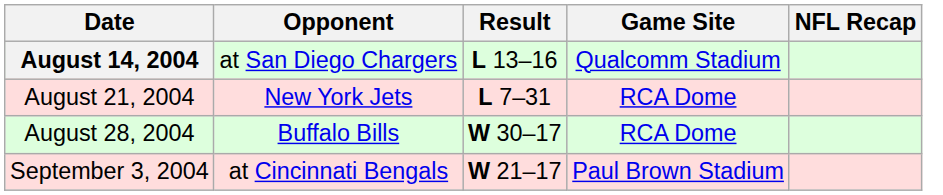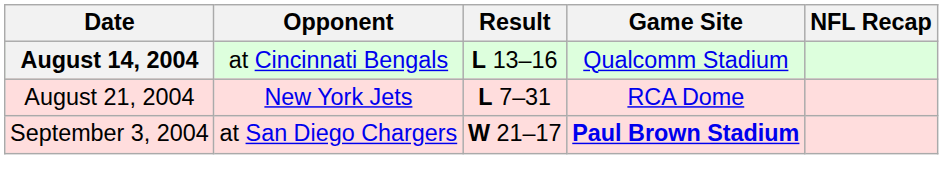(338, 60) at San Diego Chargers -> (338, 60) at Cincinnati Bengals
- row: (109, 134)
(338, 171) at Cincinnati Bengals -> (338, 134) at San Diego Chargers
(678, 171) normal -> (686, 134) bold
